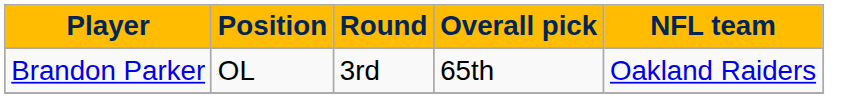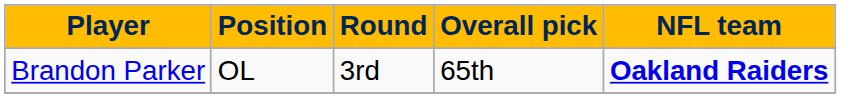(713, 70) normal -> (719, 70) bold
